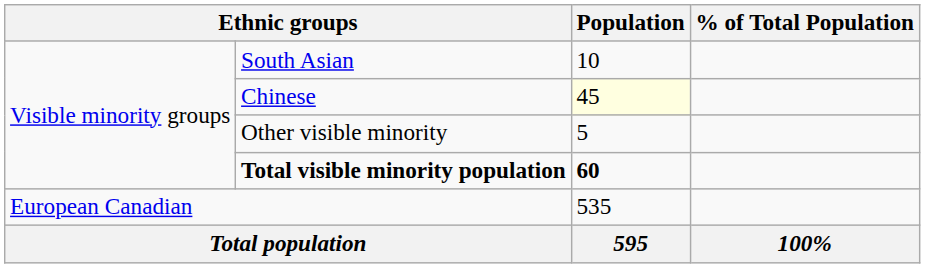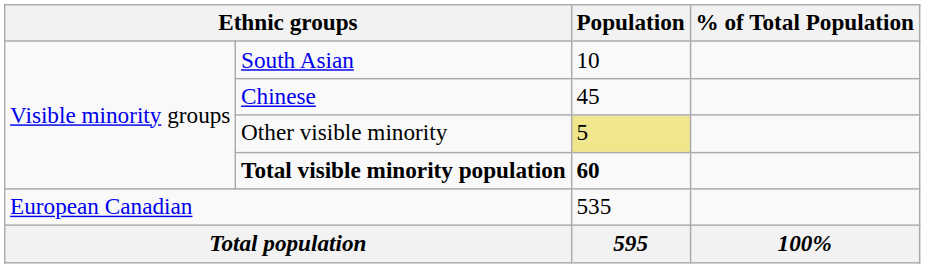(588, 96) lightyellow background -> (588, 96) no background
(582, 133) no background -> (582, 133) khaki background
